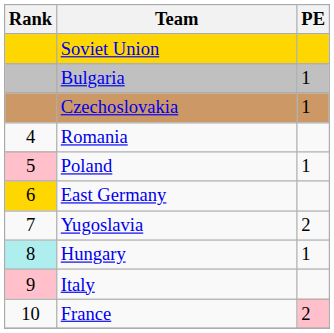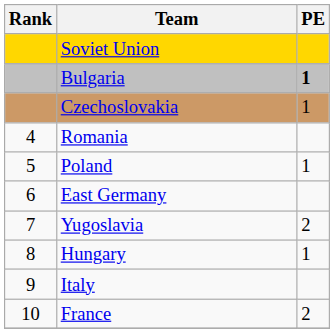(306, 78) normal -> (306, 78) bold
(31, 166) pink background -> (31, 166) no background
(31, 195) gold background -> (31, 195) no background
(31, 254) paleturquoise background -> (31, 254) no background
(31, 284) pink background -> (31, 284) no background
(306, 313) pink background -> (306, 313) no background
